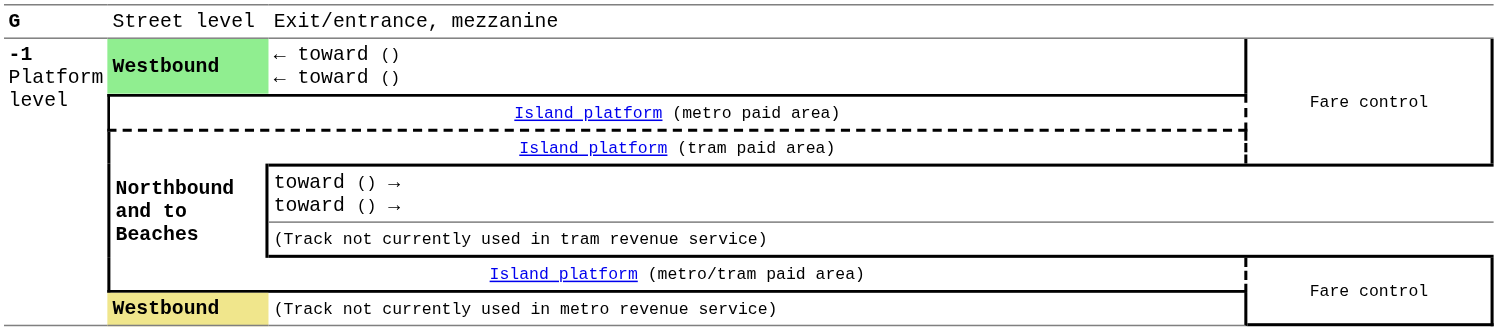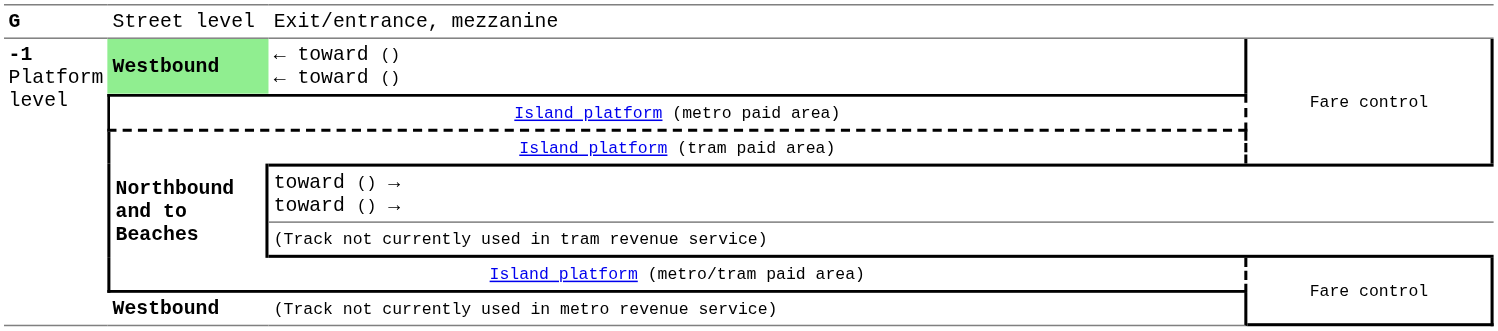(166, 309) khaki background -> (166, 309) no background
